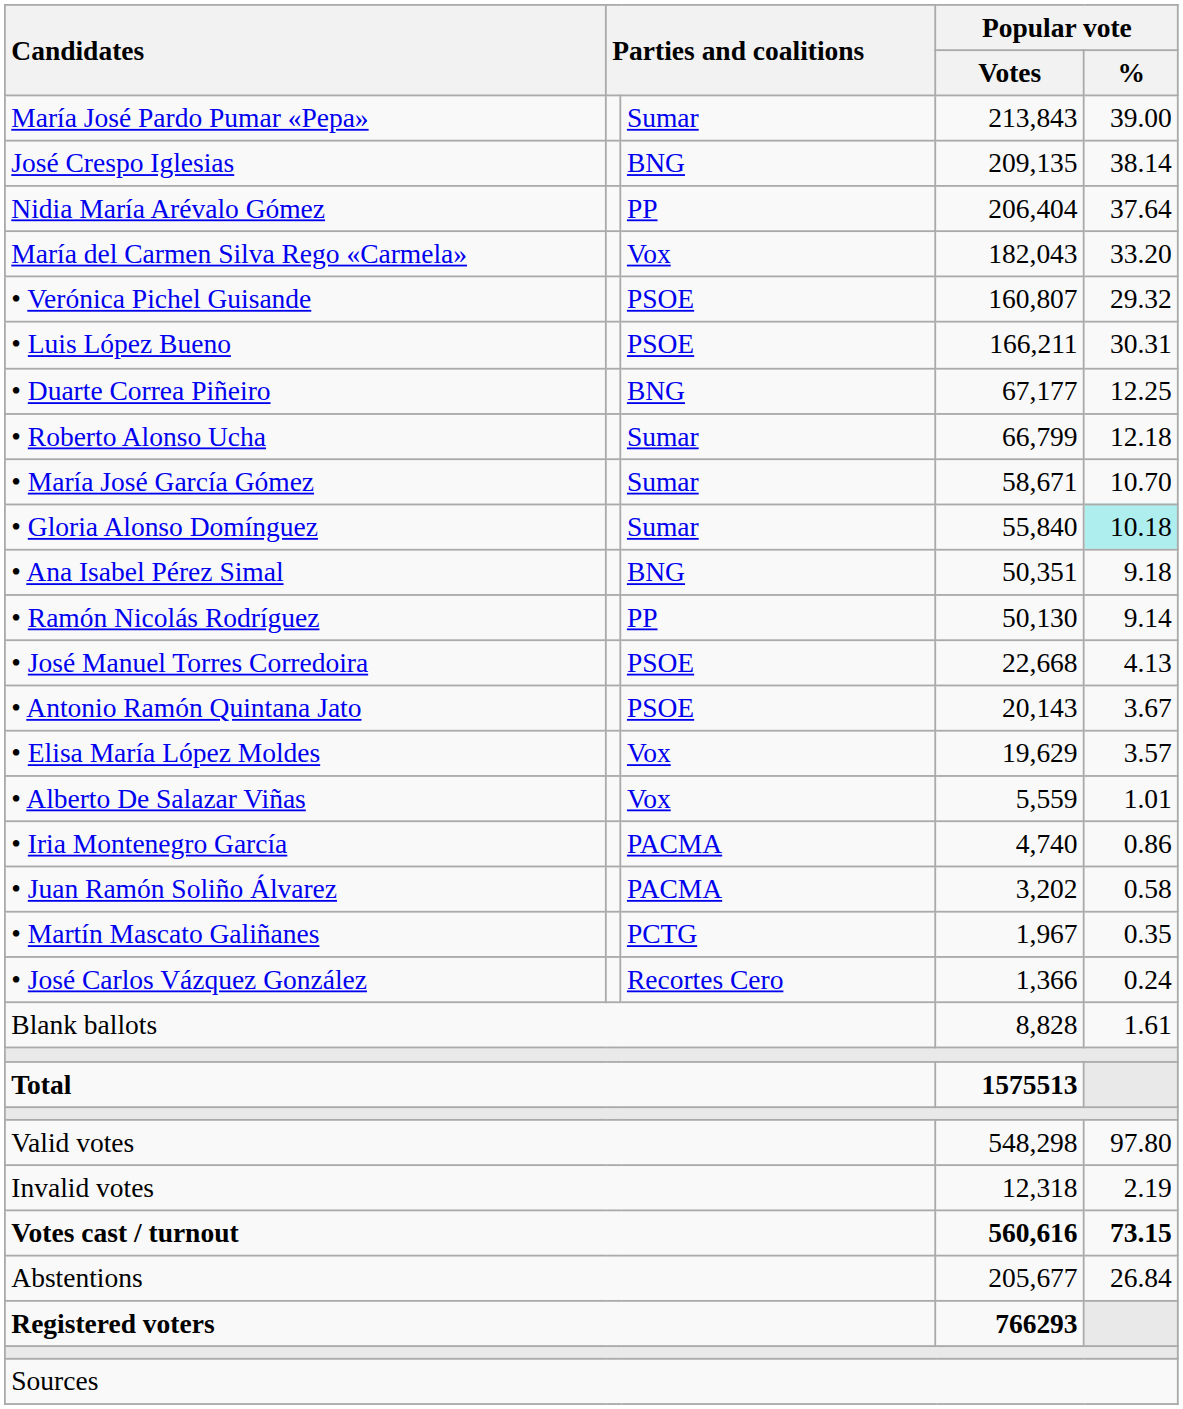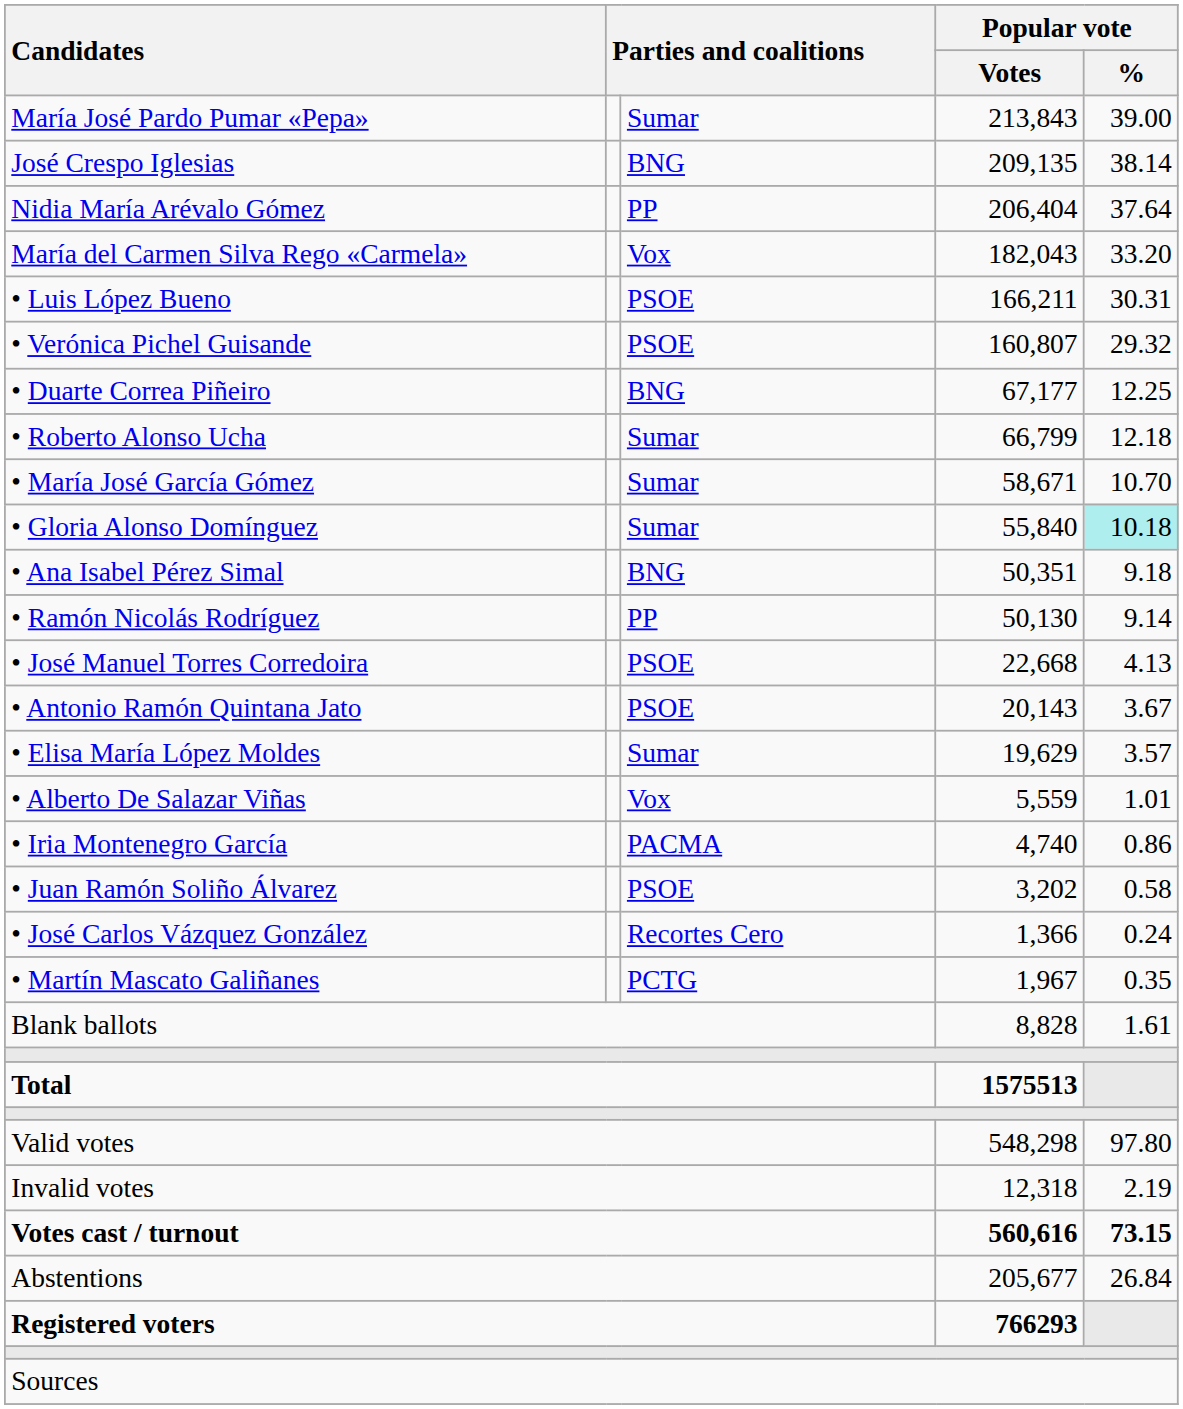rows swapped: (121, 344) <-> (161, 299)
(649, 753) Vox -> (663, 753) Sumar
(675, 889) PACMA -> (661, 889) PSOE
rows swapped: (165, 934) <-> (189, 979)
